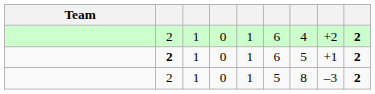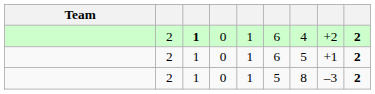(196, 36) normal -> (196, 36) bold
(169, 57) bold -> (169, 57) normal
